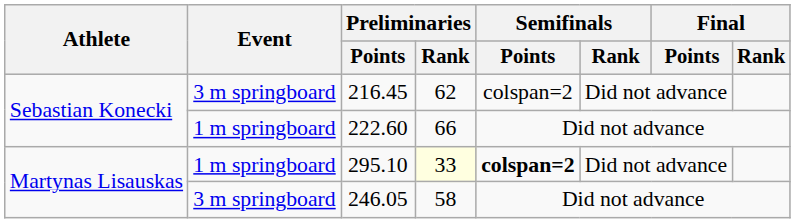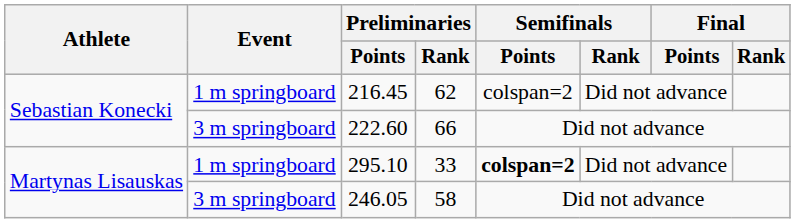(264, 92) 3 m springboard -> (264, 92) 1 m springboard
(264, 128) 1 m springboard -> (264, 128) 3 m springboard
(445, 164) lightyellow background -> (445, 164) no background
